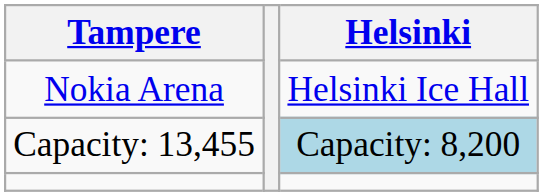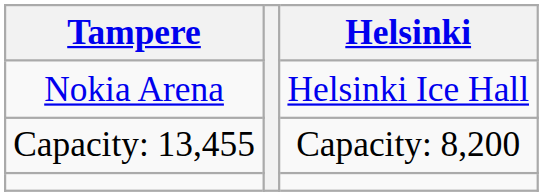(408, 144) lightblue background -> (408, 144) no background
